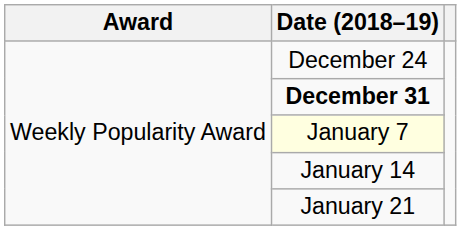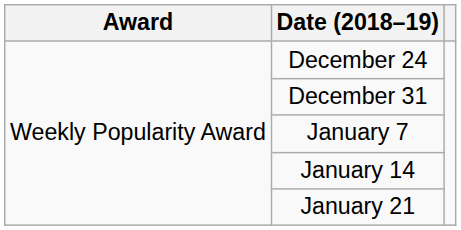(358, 96) bold -> (358, 96) normal
(358, 133) lightyellow background -> (358, 133) no background
